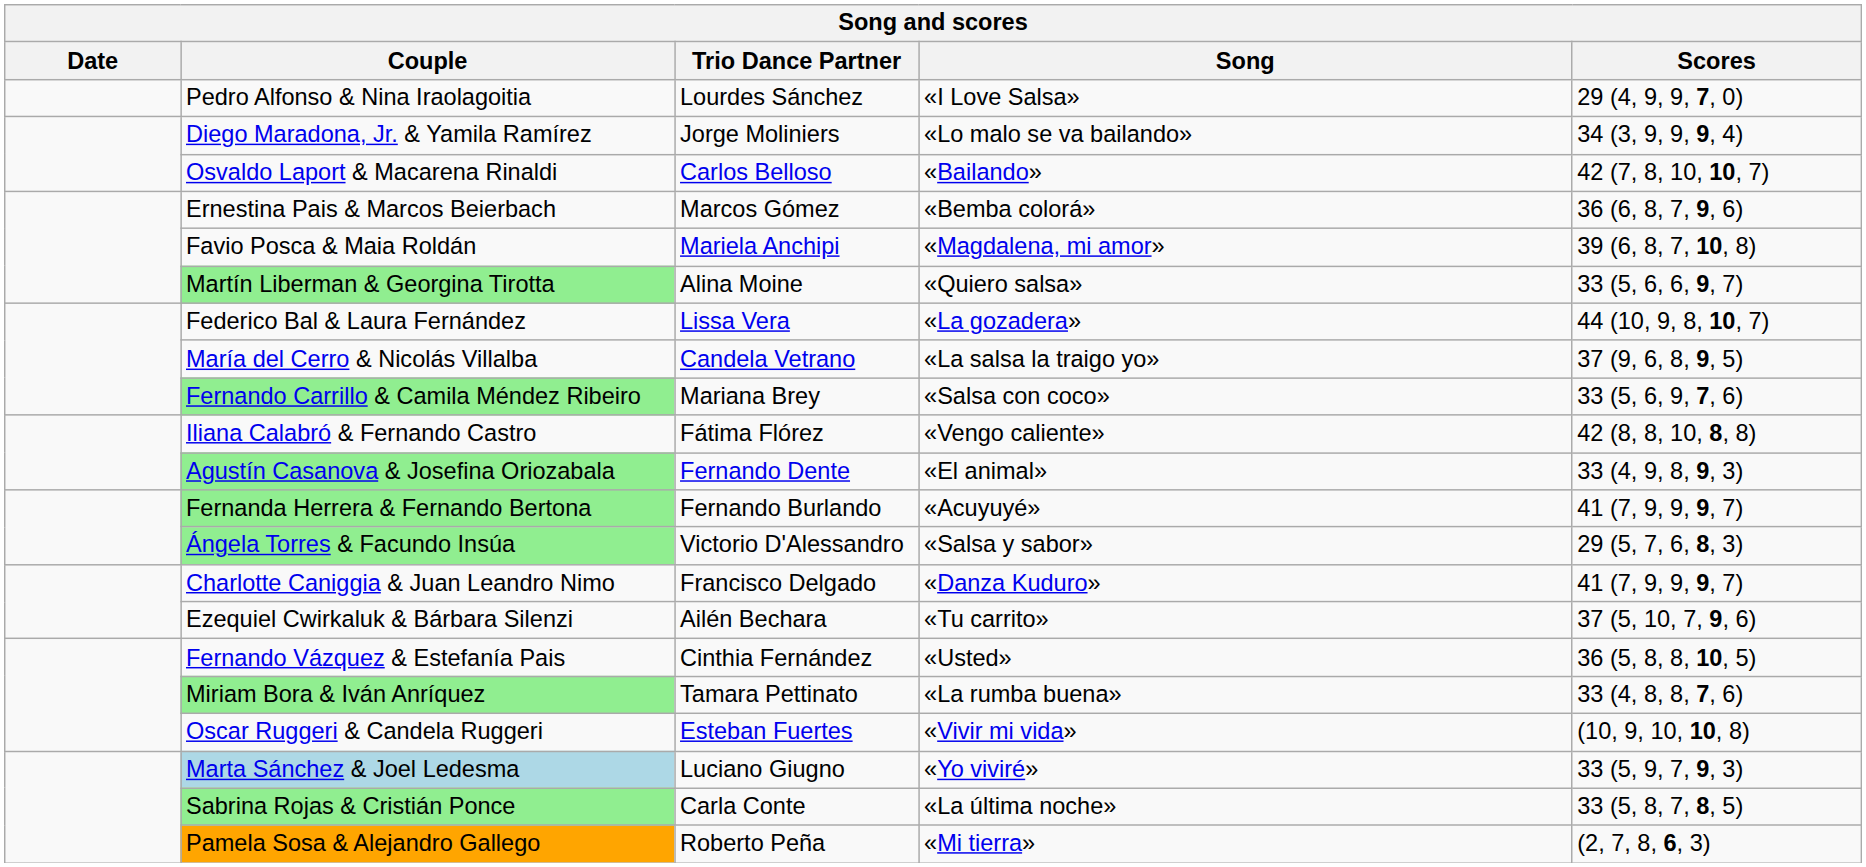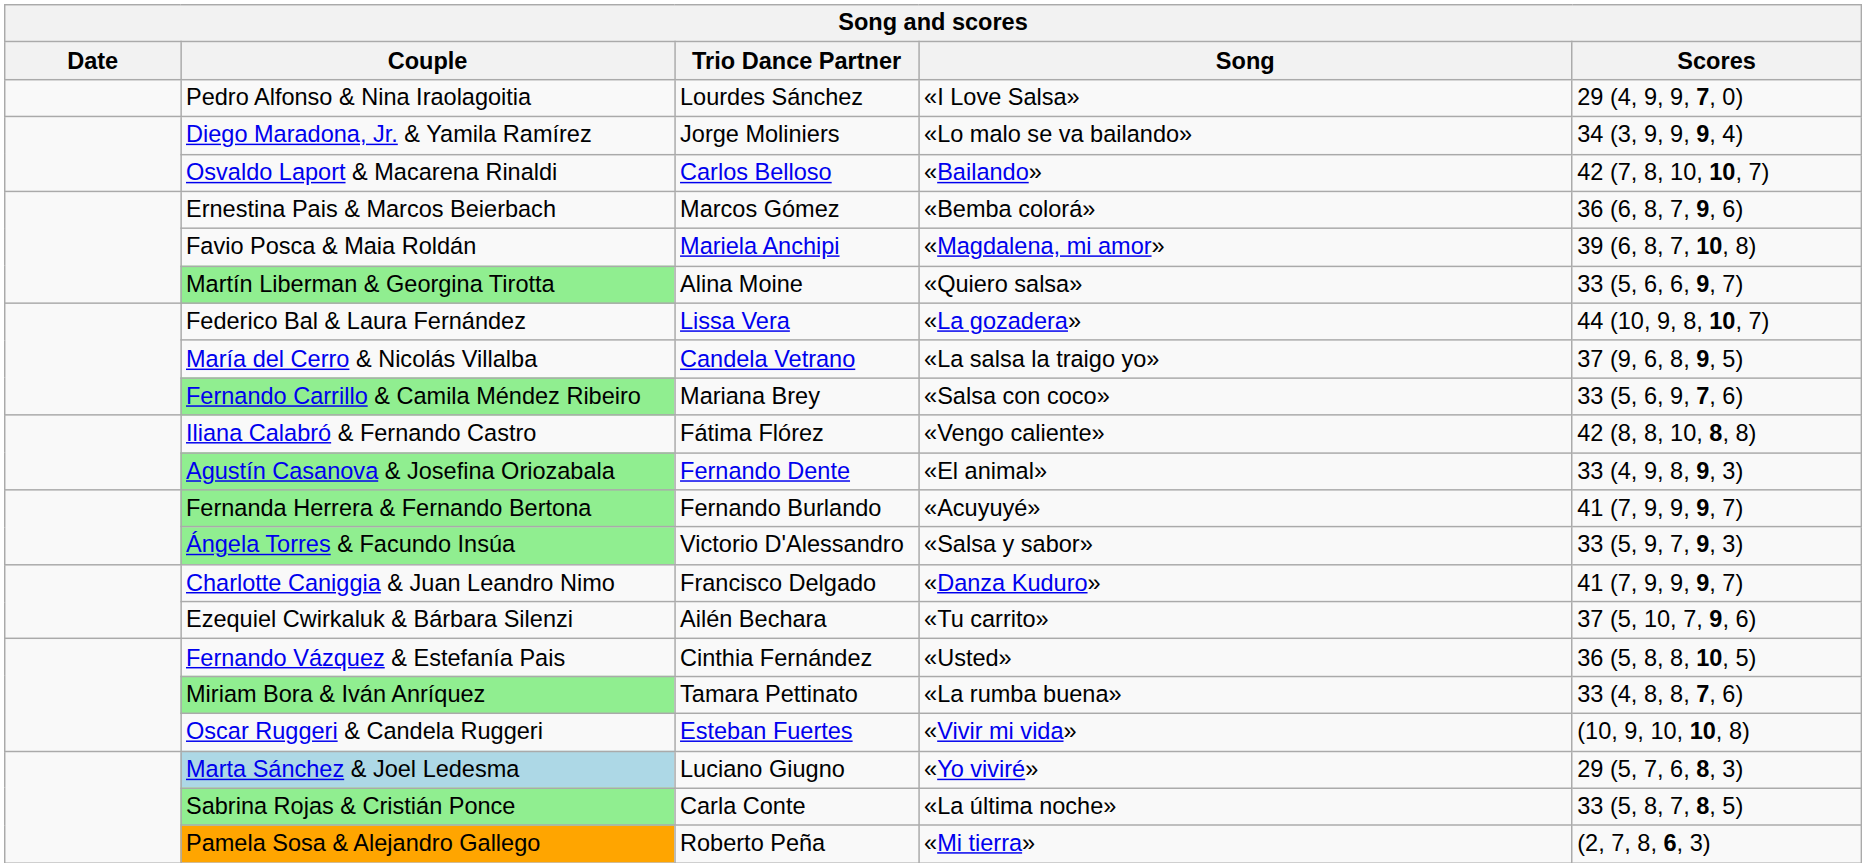(1660, 545) 29 (5, 7, 6, 8, 3) -> (1660, 545) 33 (5, 9, 7, 9, 3)
(1660, 769) 33 (5, 9, 7, 9, 3) -> (1660, 769) 29 (5, 7, 6, 8, 3)
